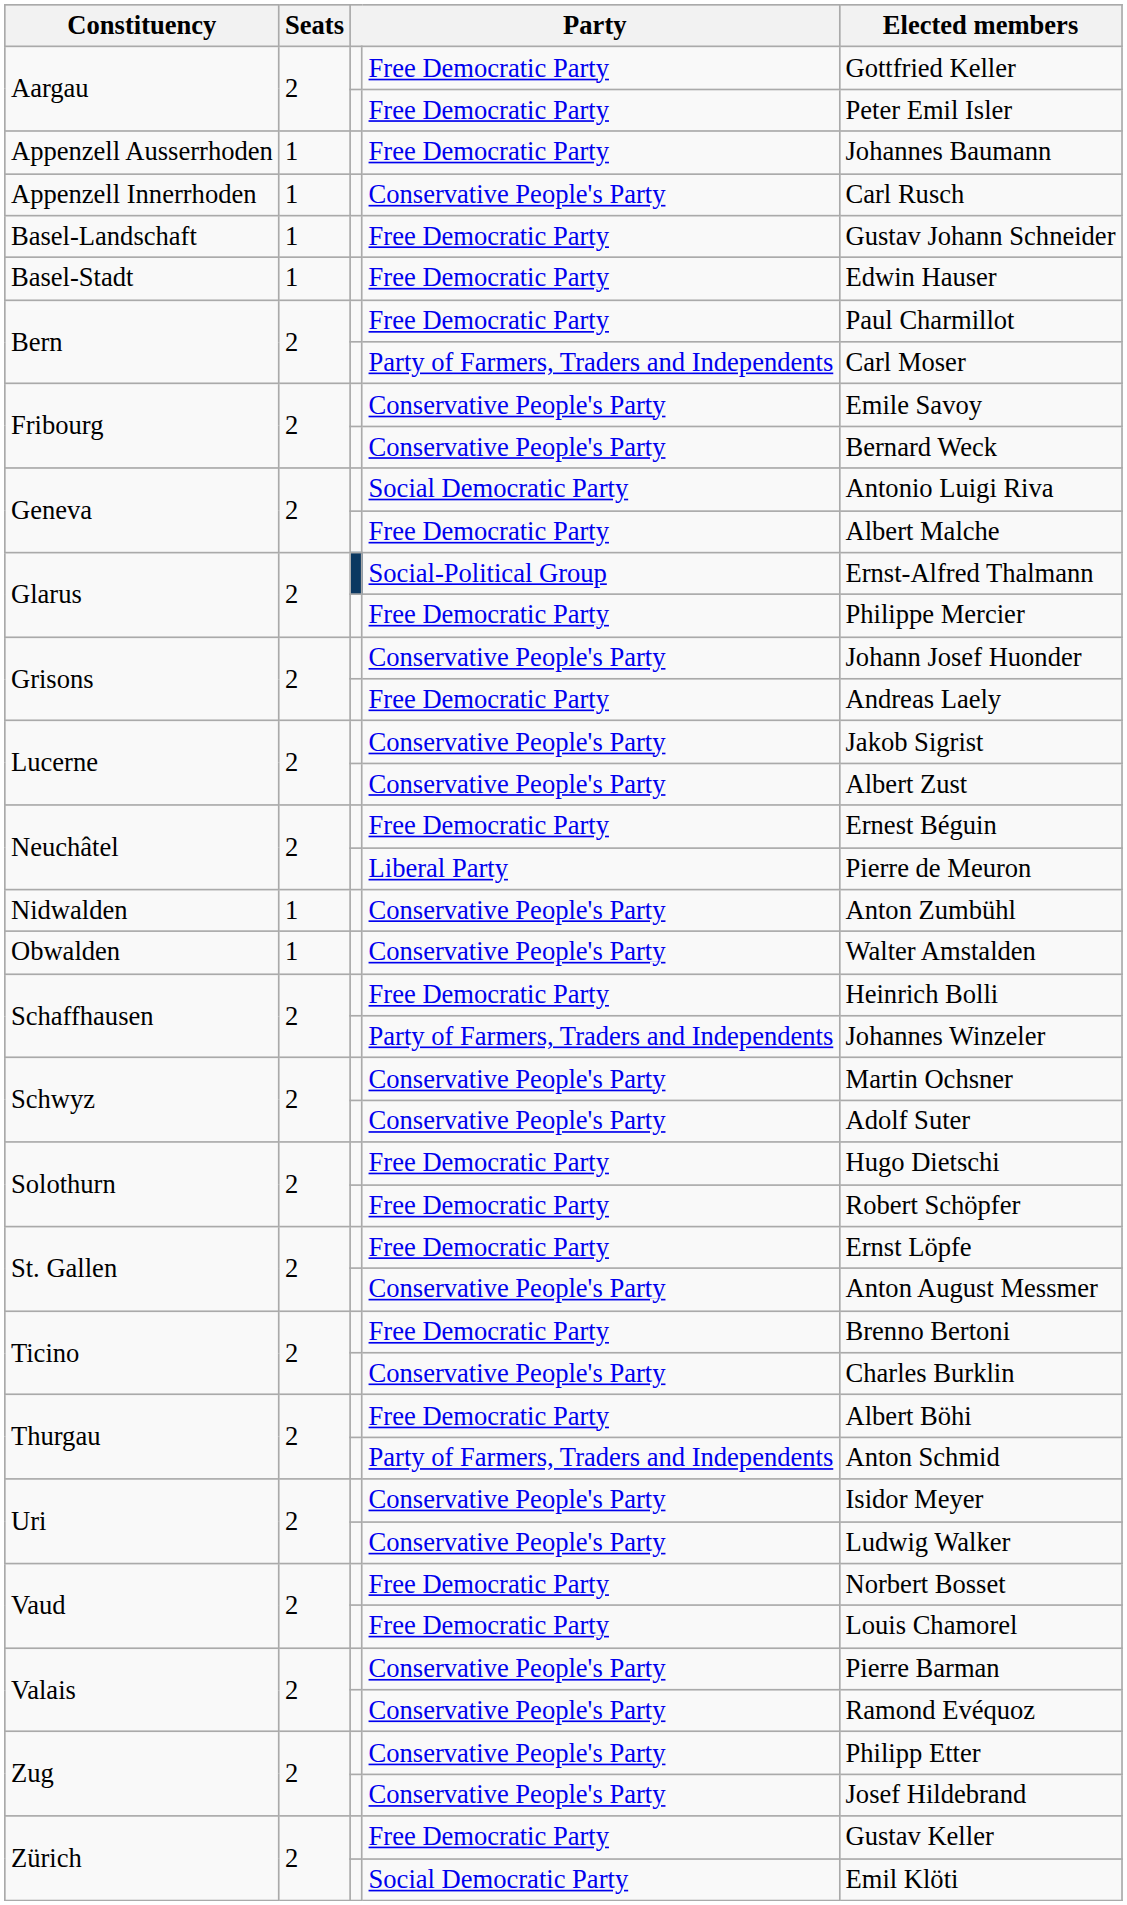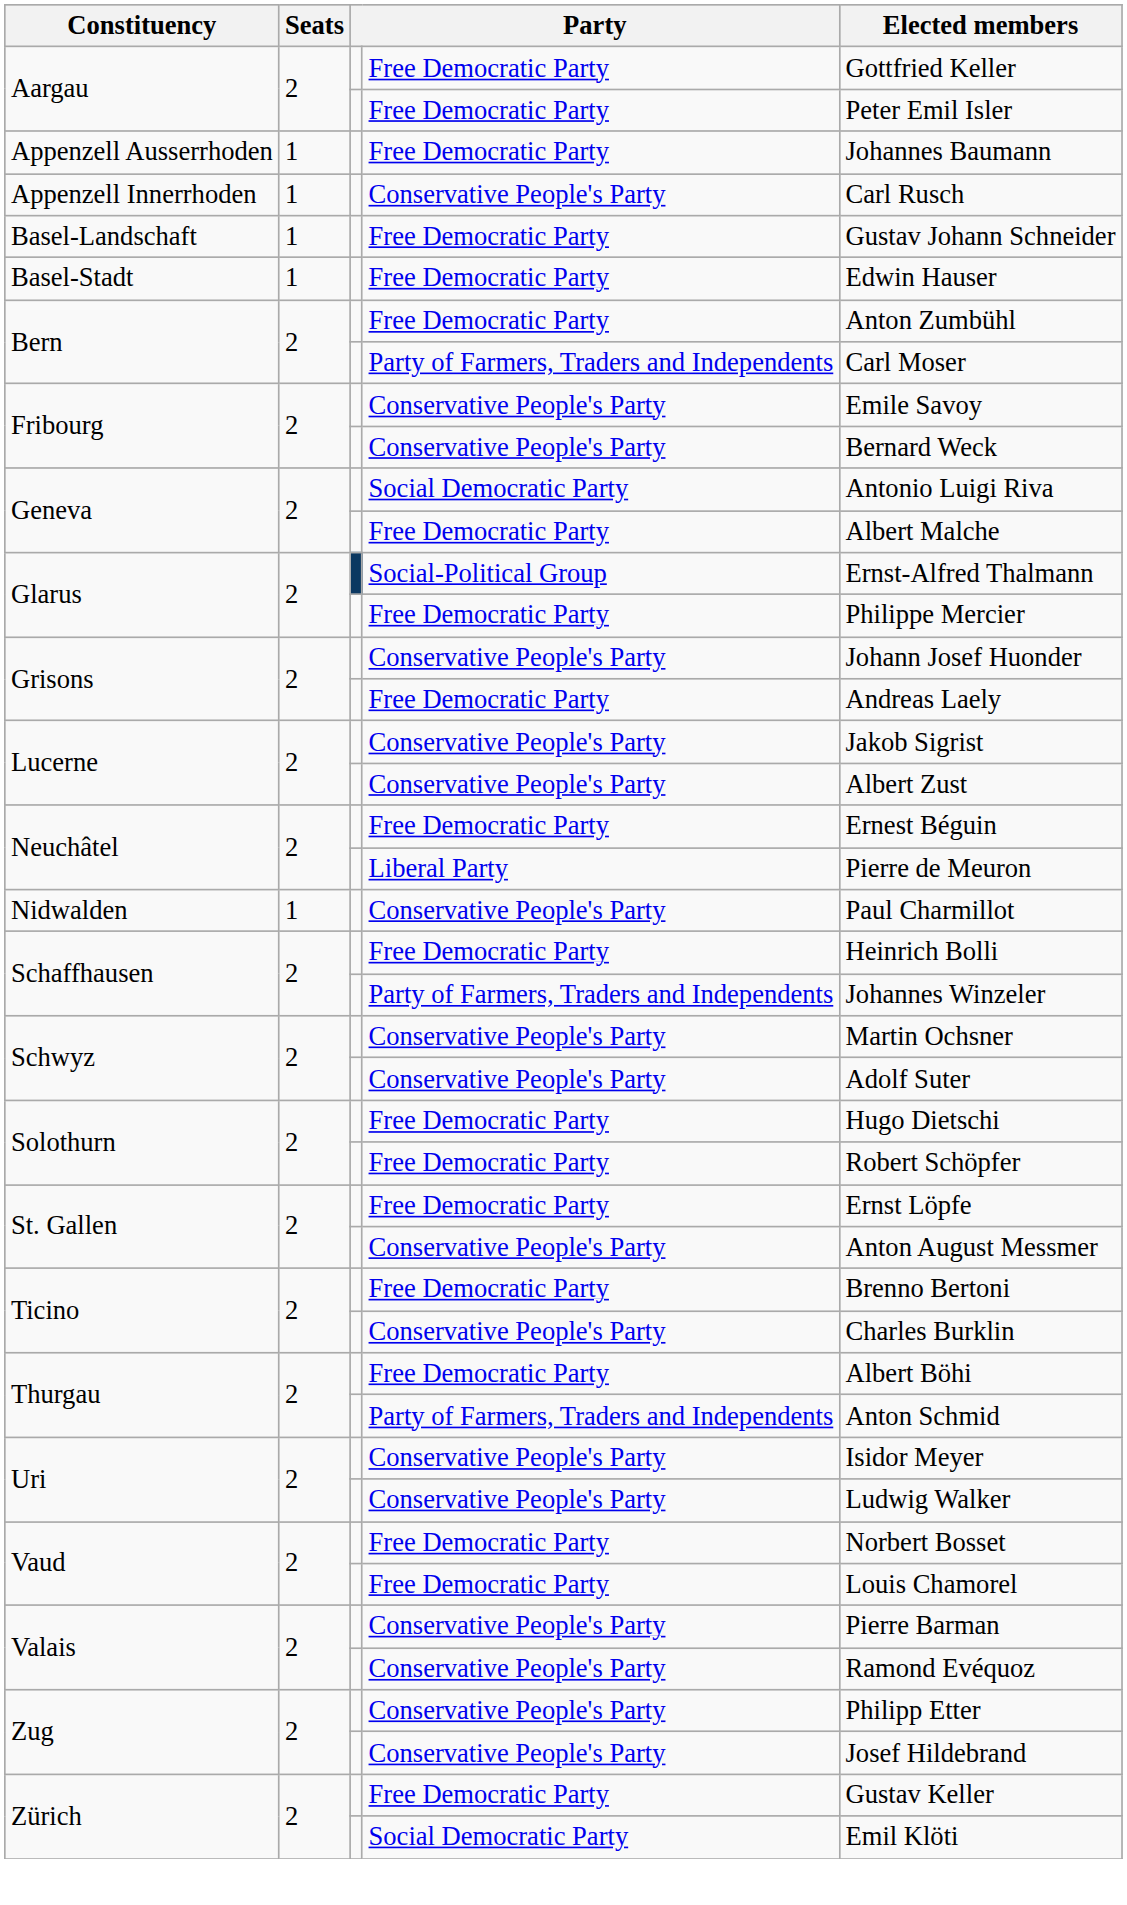(930, 320) Paul Charmillot -> (931, 320) Anton Zumbühl
(931, 910) Anton Zumbühl -> (930, 910) Paul Charmillot
- row: (66, 952)
